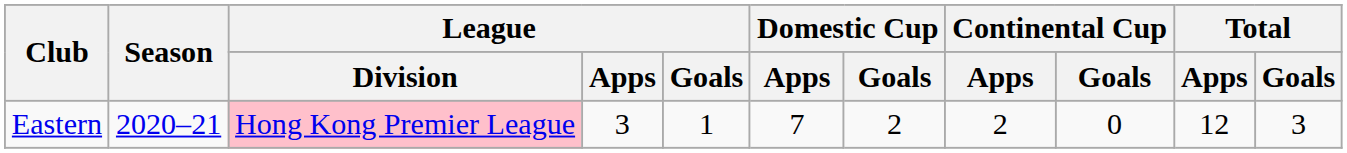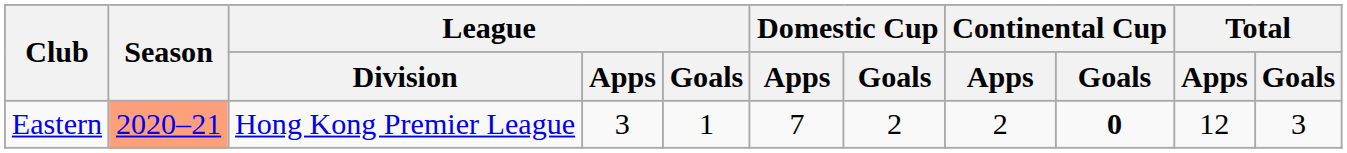(169, 123) no background -> (169, 123) lightsalmon background
(405, 123) pink background -> (405, 123) no background
(1115, 123) normal -> (1115, 123) bold
